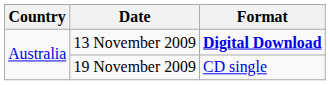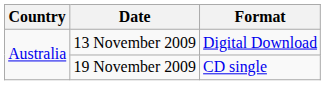(262, 42) bold -> (260, 42) normal
